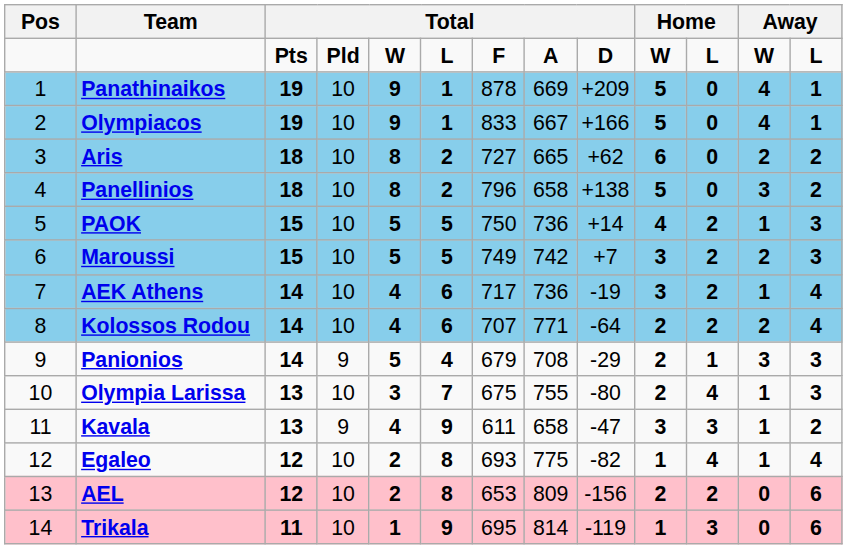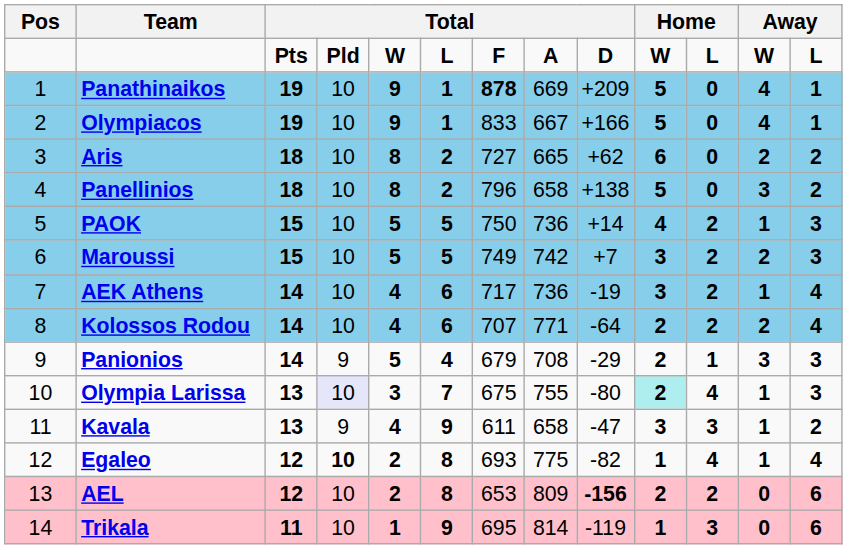(499, 89) normal -> (499, 89) bold
(343, 392) no background -> (343, 392) lavender background
(660, 392) no background -> (660, 392) paleturquoise background
(343, 460) normal -> (343, 460) bold
(605, 493) normal -> (605, 493) bold
